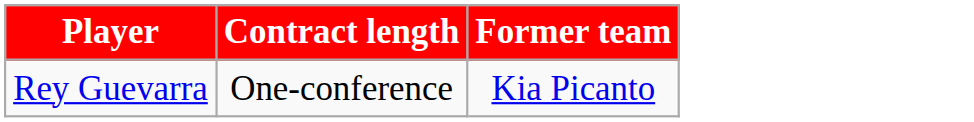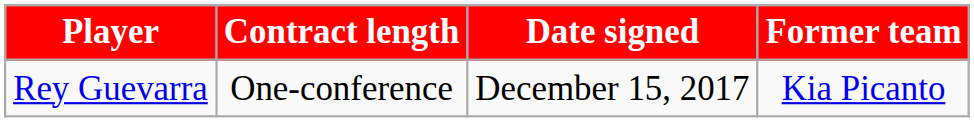+ column: (612, 32)
